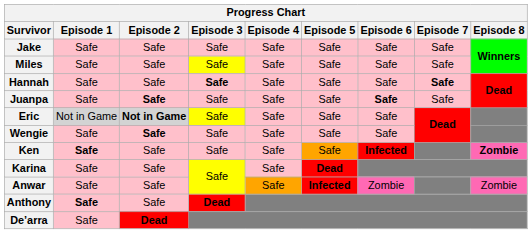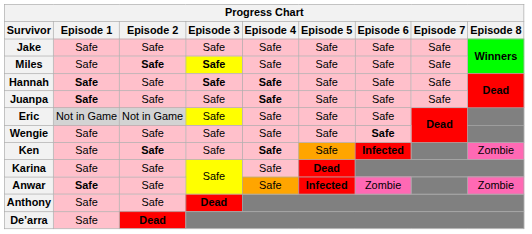(154, 64) normal -> (153, 64) bold
(217, 64) normal -> (214, 64) bold
(87, 82) normal -> (87, 82) bold
(273, 82) normal -> (270, 82) bold
(443, 82) bold -> (440, 82) normal
(87, 99) normal -> (87, 99) bold
(154, 99) bold -> (153, 99) normal
(273, 99) normal -> (270, 99) bold
(386, 99) bold -> (383, 99) normal
(154, 116) bold -> (153, 116) normal
(154, 133) bold -> (153, 133) normal
(386, 133) normal -> (383, 133) bold
(87, 151) bold -> (87, 151) normal
(154, 151) normal -> (153, 151) bold
(273, 151) normal -> (270, 151) bold
(499, 151) bold -> (496, 151) normal
(87, 185) normal -> (87, 185) bold
(87, 202) bold -> (87, 202) normal
